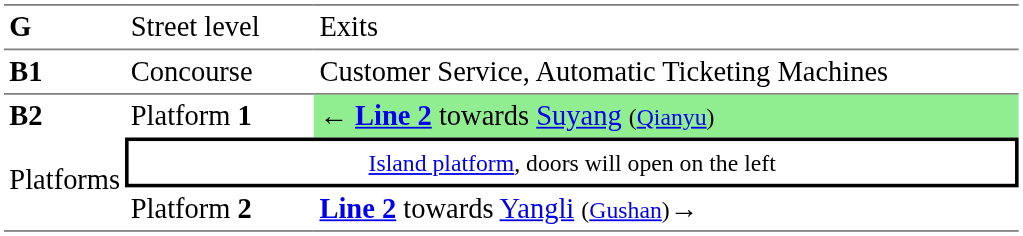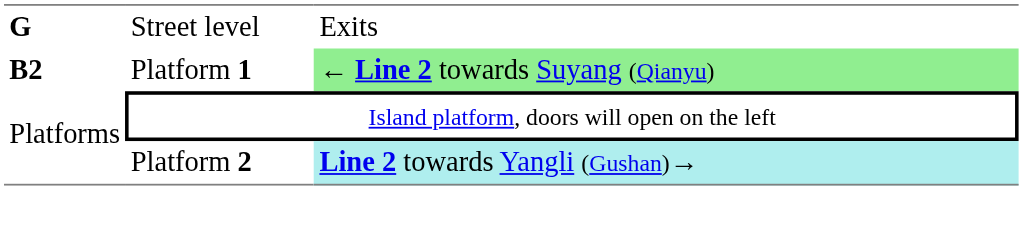- row: (192, 71)
(509, 208) no background -> (509, 162) paleturquoise background
